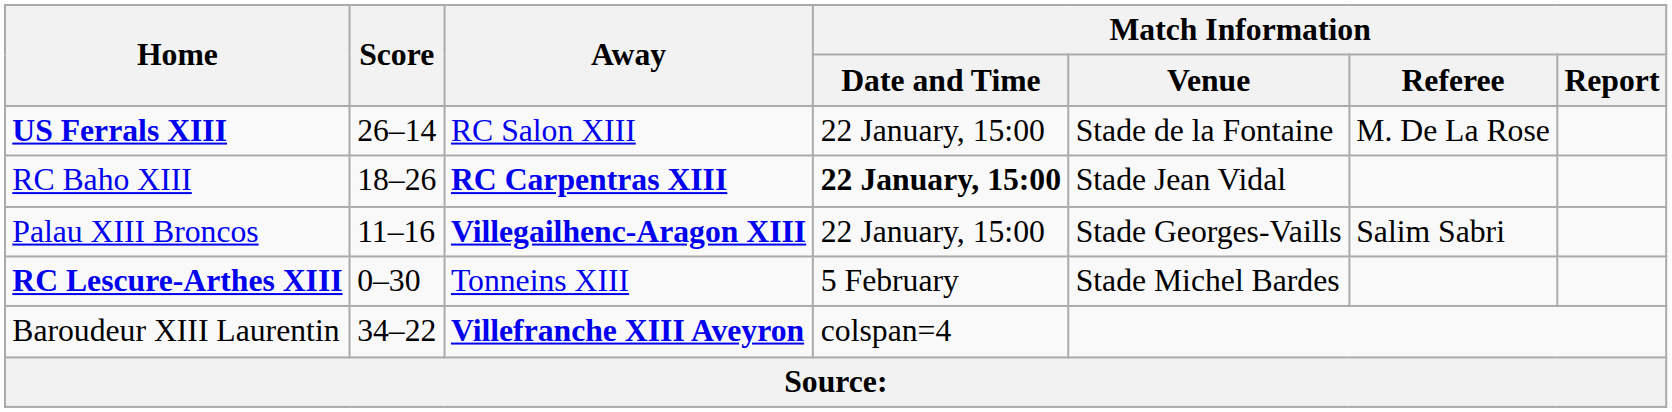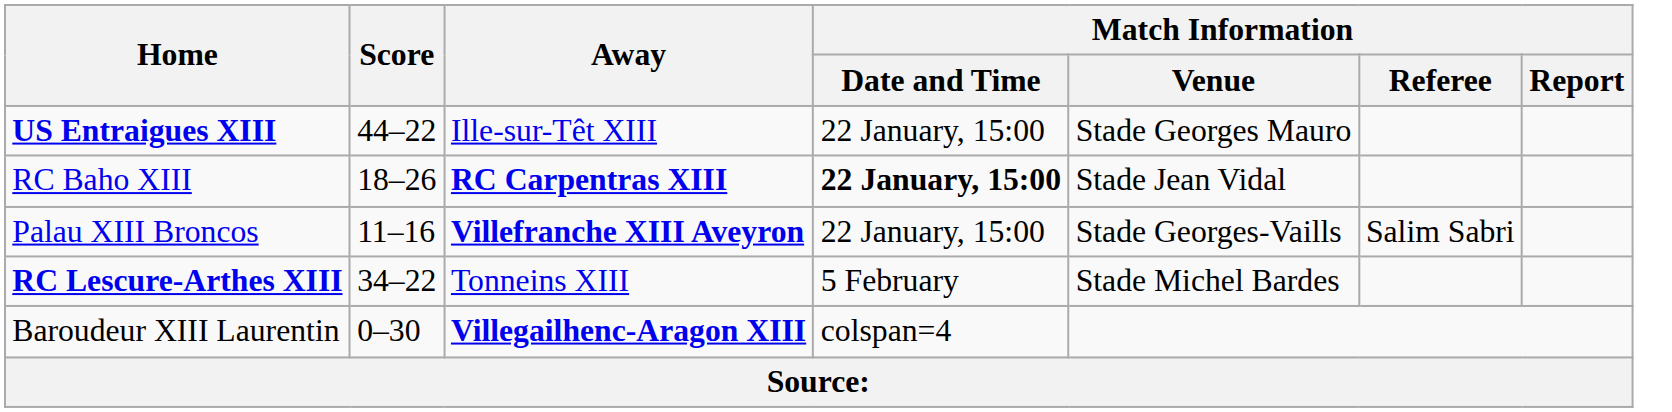+ row: (144, 130)
- row: (120, 130)
(629, 230) Villegailhenc-Aragon XIII -> (628, 230) Villefranche XIII Aveyron
(389, 280) 0–30 -> (397, 280) 34–22
(397, 331) 34–22 -> (389, 331) 0–30
(628, 331) Villefranche XIII Aveyron -> (629, 331) Villegailhenc-Aragon XIII
